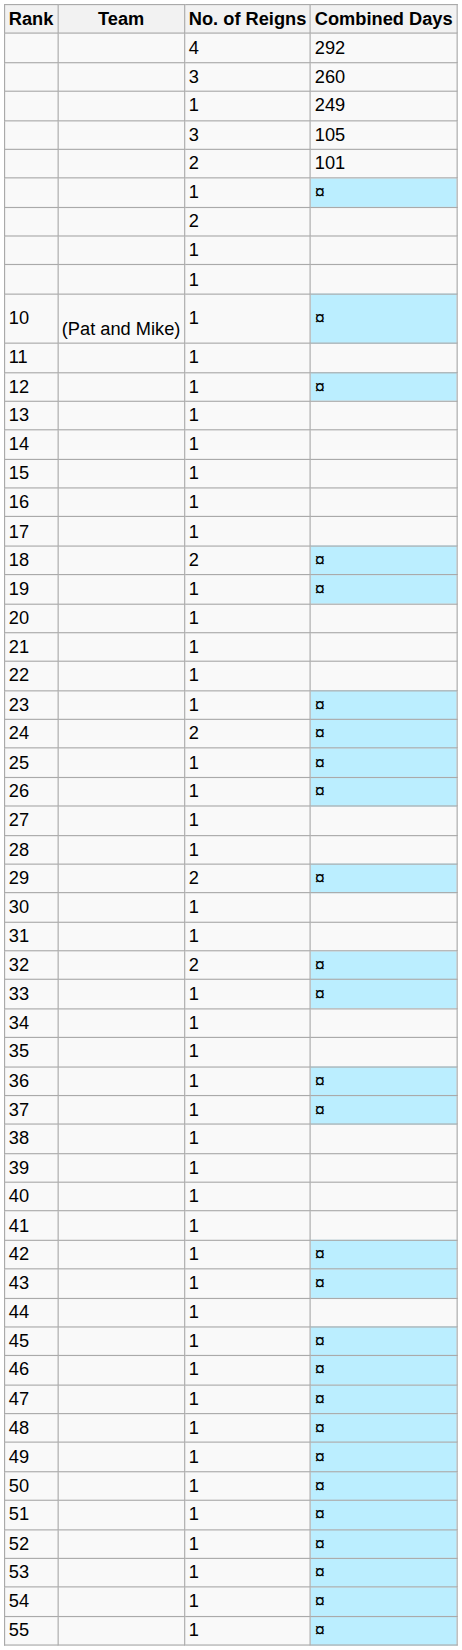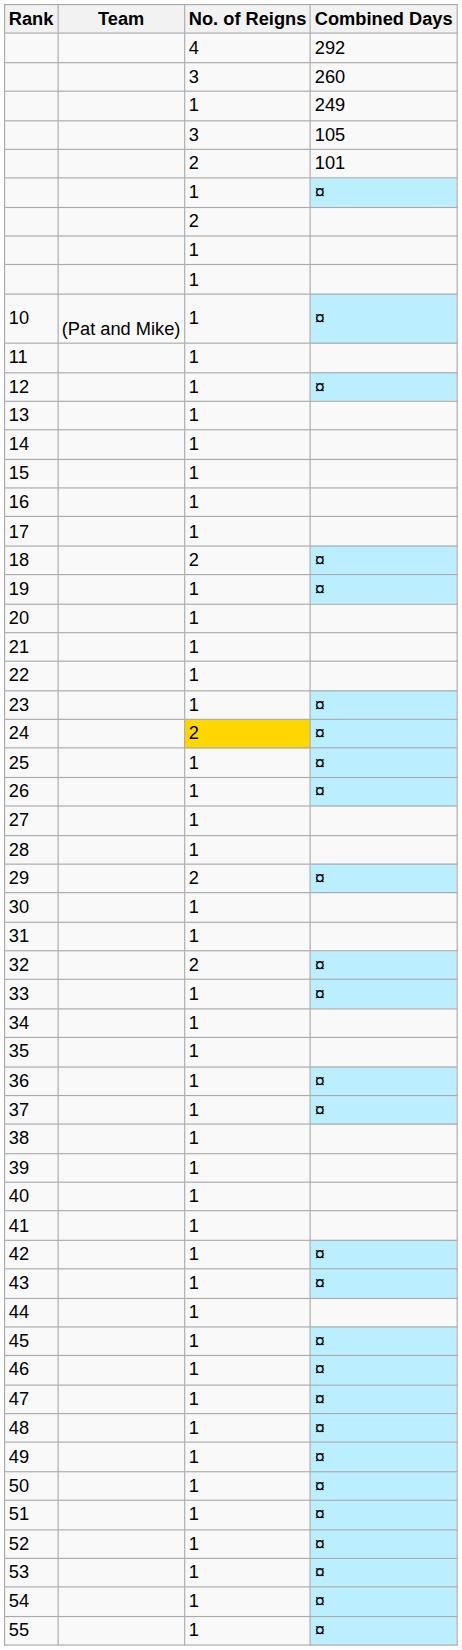(194, 733) no background -> (194, 733) gold background
